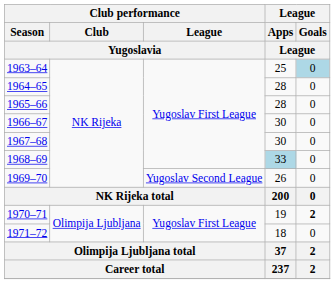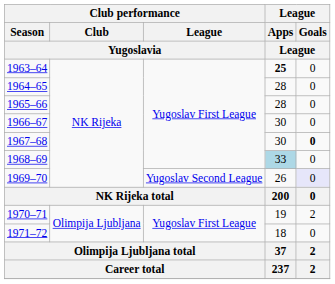(281, 68) normal -> (281, 68) bold
(313, 68) lightblue background -> (313, 68) no background
(313, 141) normal -> (313, 141) bold
(313, 178) no background -> (313, 178) lavender background
(313, 214) bold -> (313, 214) normal
